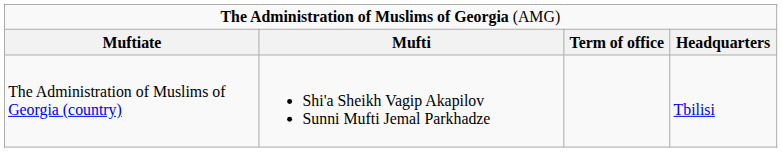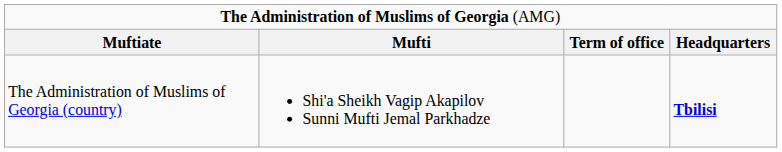(694, 109) normal -> (695, 109) bold
